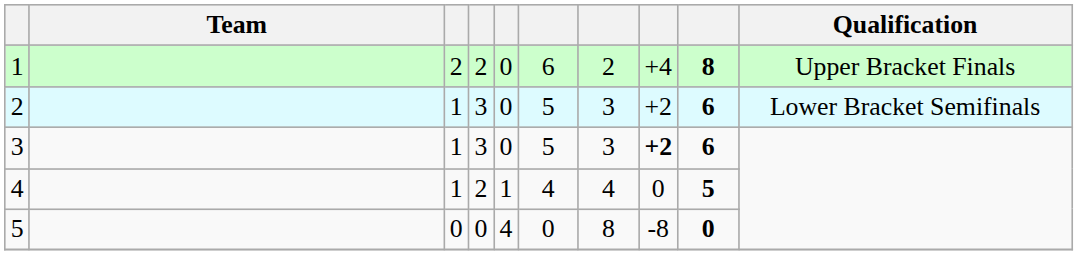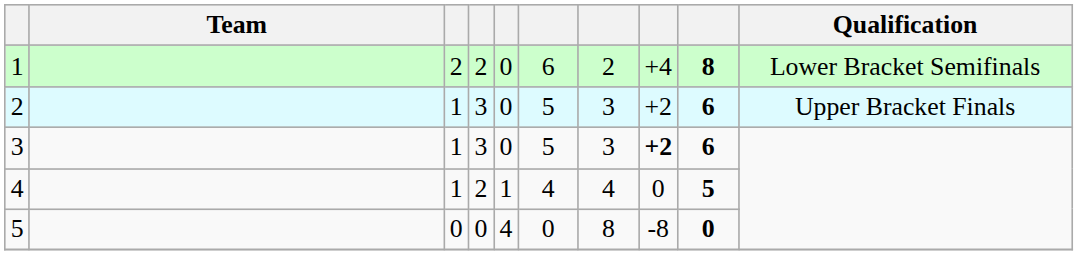(905, 65) Upper Bracket Finals -> (905, 65) Lower Bracket Semifinals
(905, 106) Lower Bracket Semifinals -> (905, 106) Upper Bracket Finals
